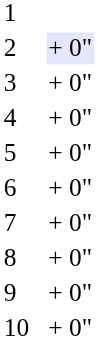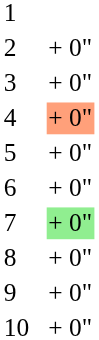(70, 48) lavender background -> (70, 48) no background
(70, 118) no background -> (70, 118) lightsalmon background
(70, 223) no background -> (70, 223) lightgreen background
